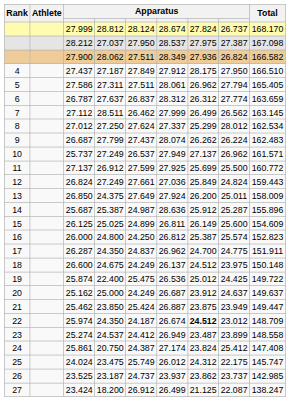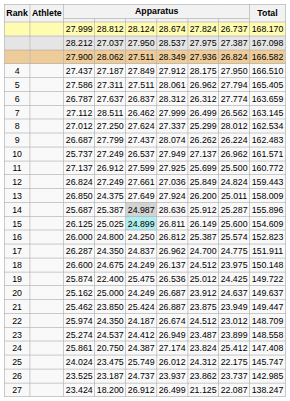(141, 210) no background -> (141, 210) lightgrey background
(141, 224) no background -> (141, 224) paleturquoise background
(203, 321) bold -> (203, 321) normal
